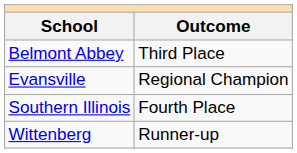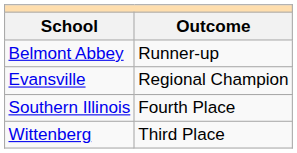(181, 53) Third Place -> (179, 53) Runner-up
(179, 134) Runner-up -> (181, 134) Third Place
